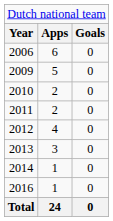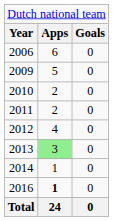(55, 149) no background -> (55, 149) lightgreen background
(55, 187) normal -> (55, 187) bold
